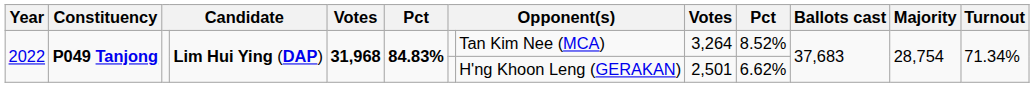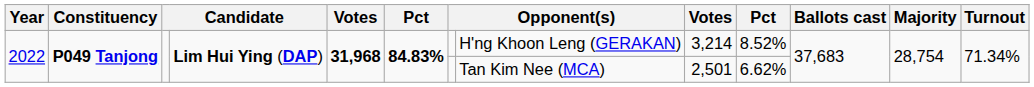(532, 44) Tan Kim Nee (MCA) -> (570, 44) H'ng Khoon Leng (GERAKAN)
(712, 44) 3,264 -> (712, 44) 3,214
(570, 70) H'ng Khoon Leng (GERAKAN) -> (532, 70) Tan Kim Nee (MCA)
